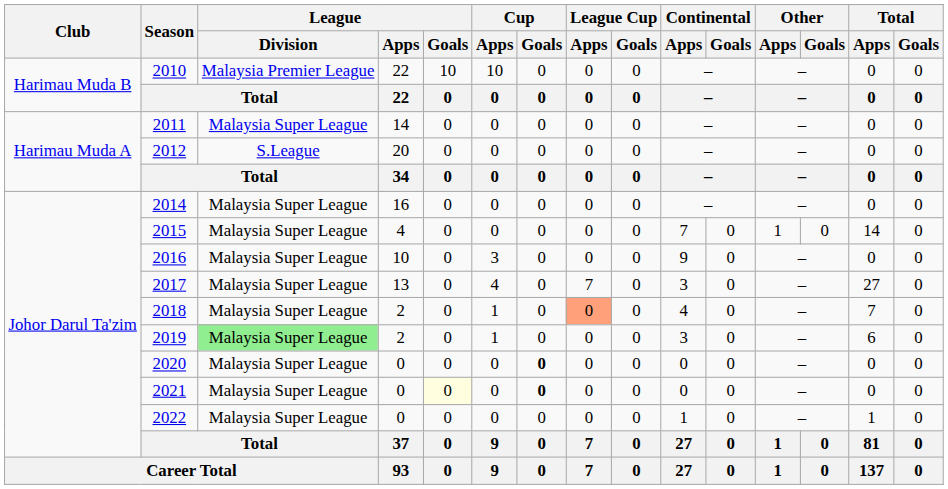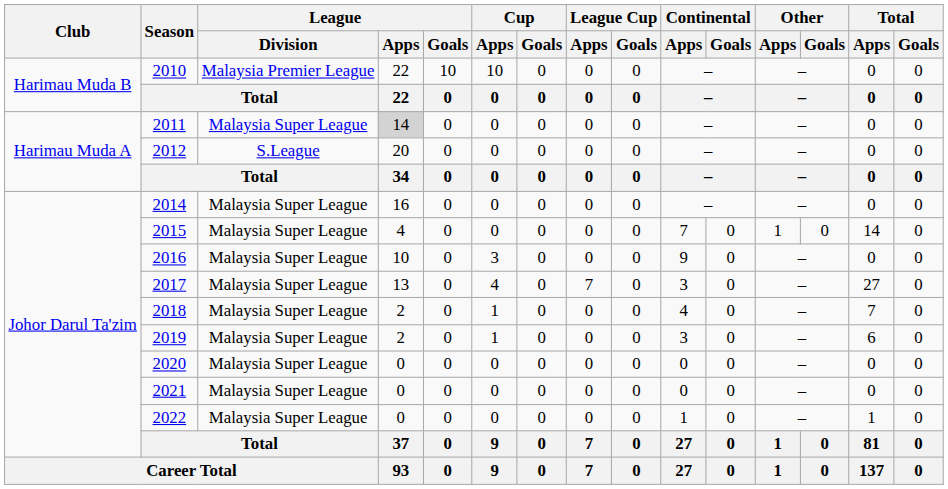(401, 124) no background -> (401, 124) lightgrey background
(589, 310) lightsalmon background -> (589, 310) no background
(288, 337) lightgreen background -> (288, 337) no background
(542, 364) bold -> (542, 364) normal
(448, 390) lightyellow background -> (448, 390) no background
(542, 390) bold -> (542, 390) normal
